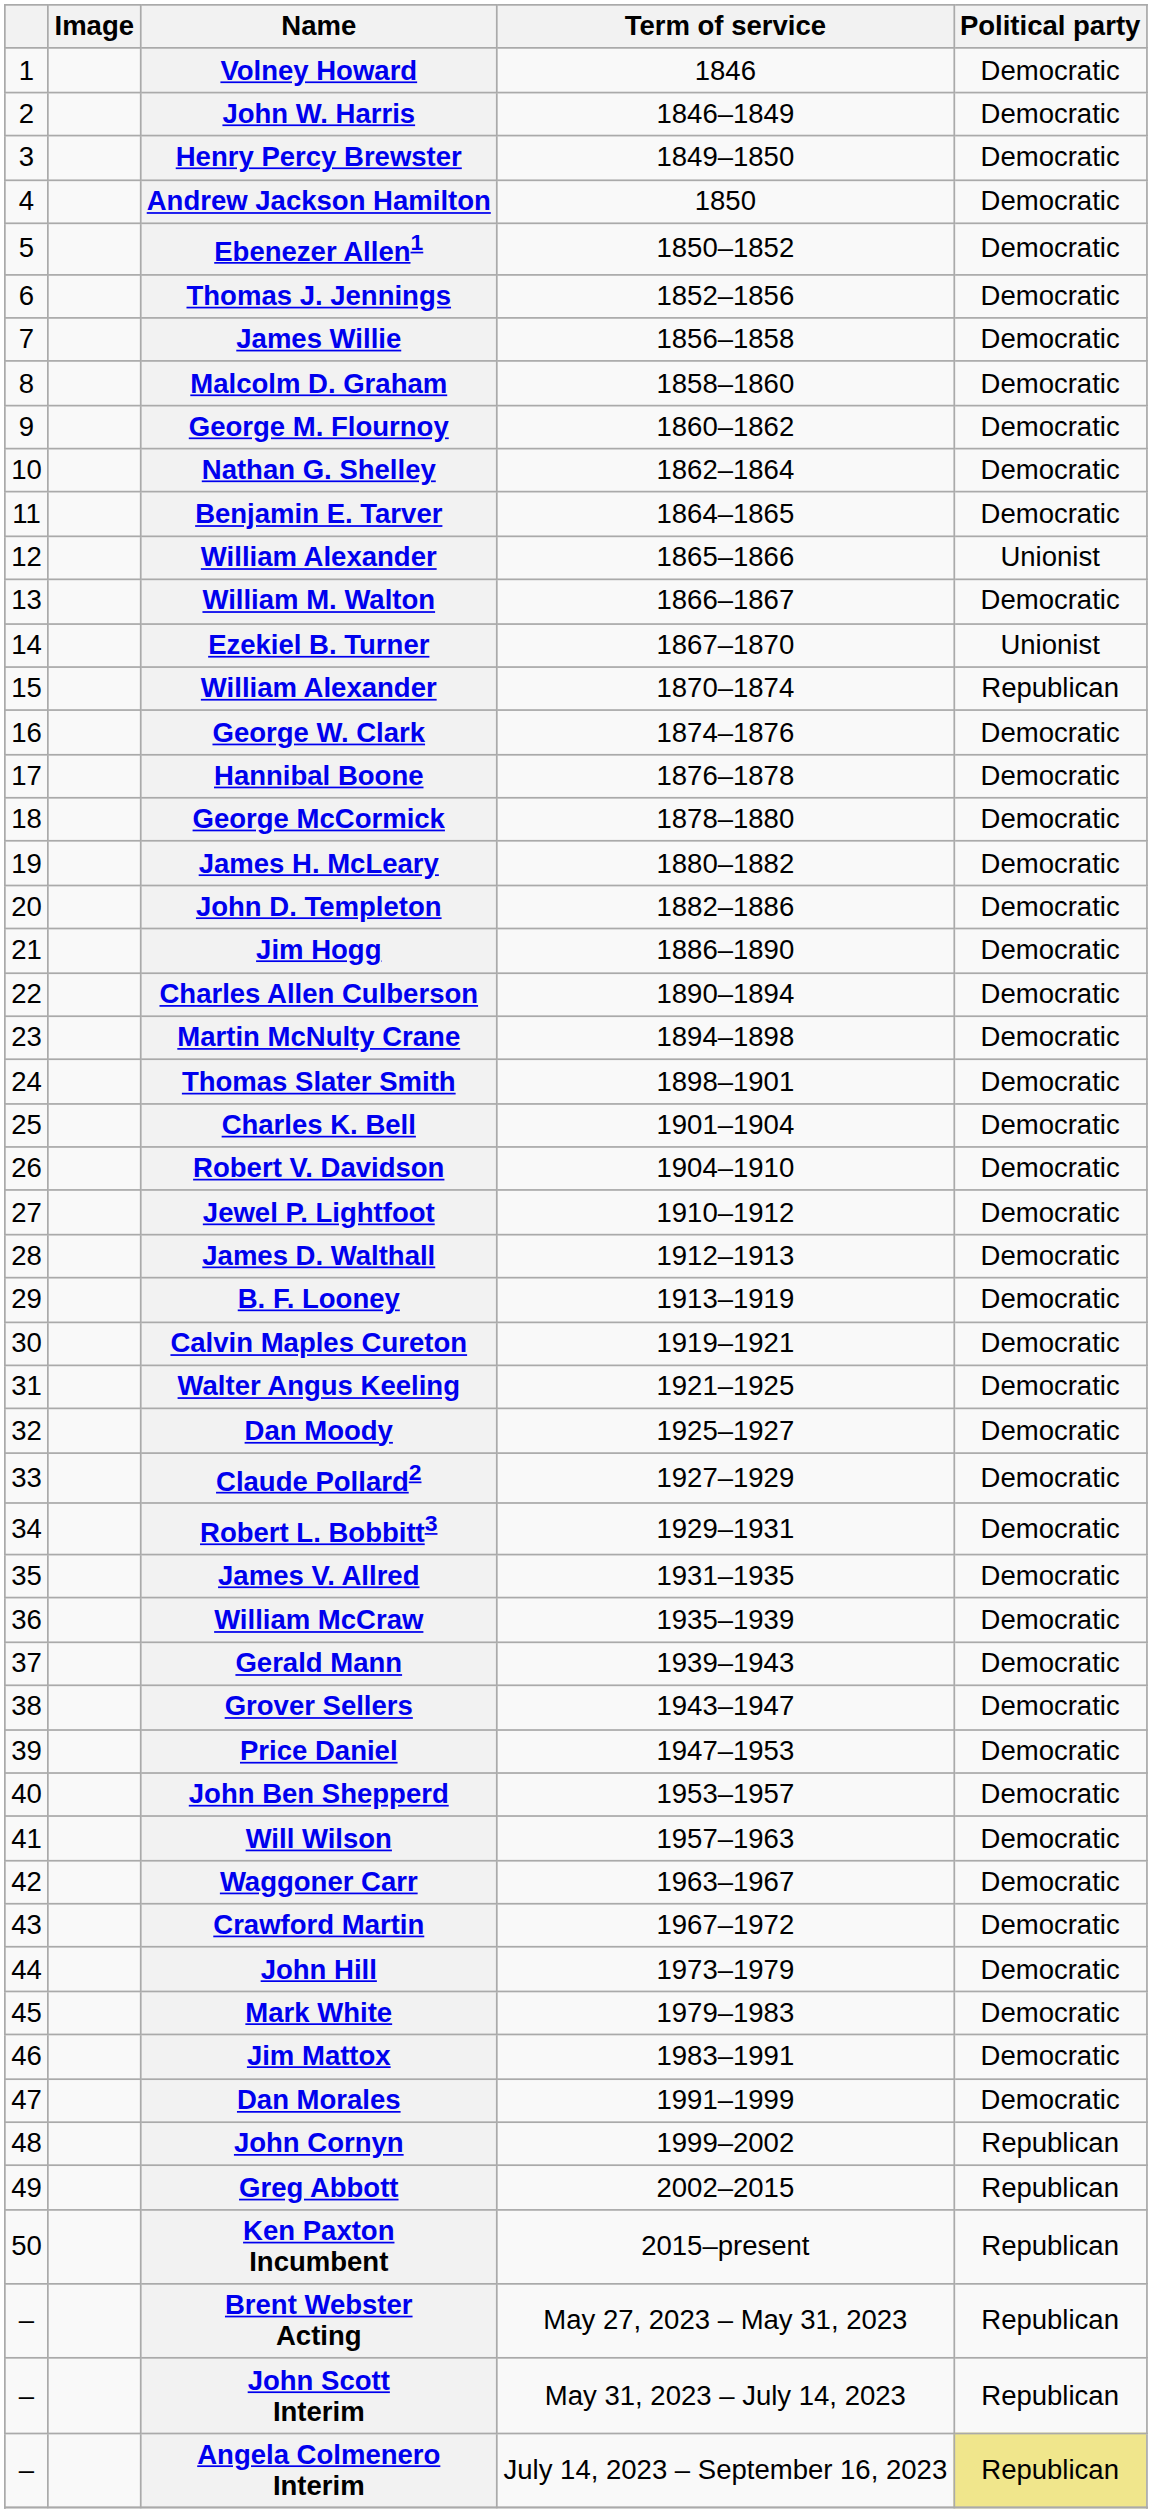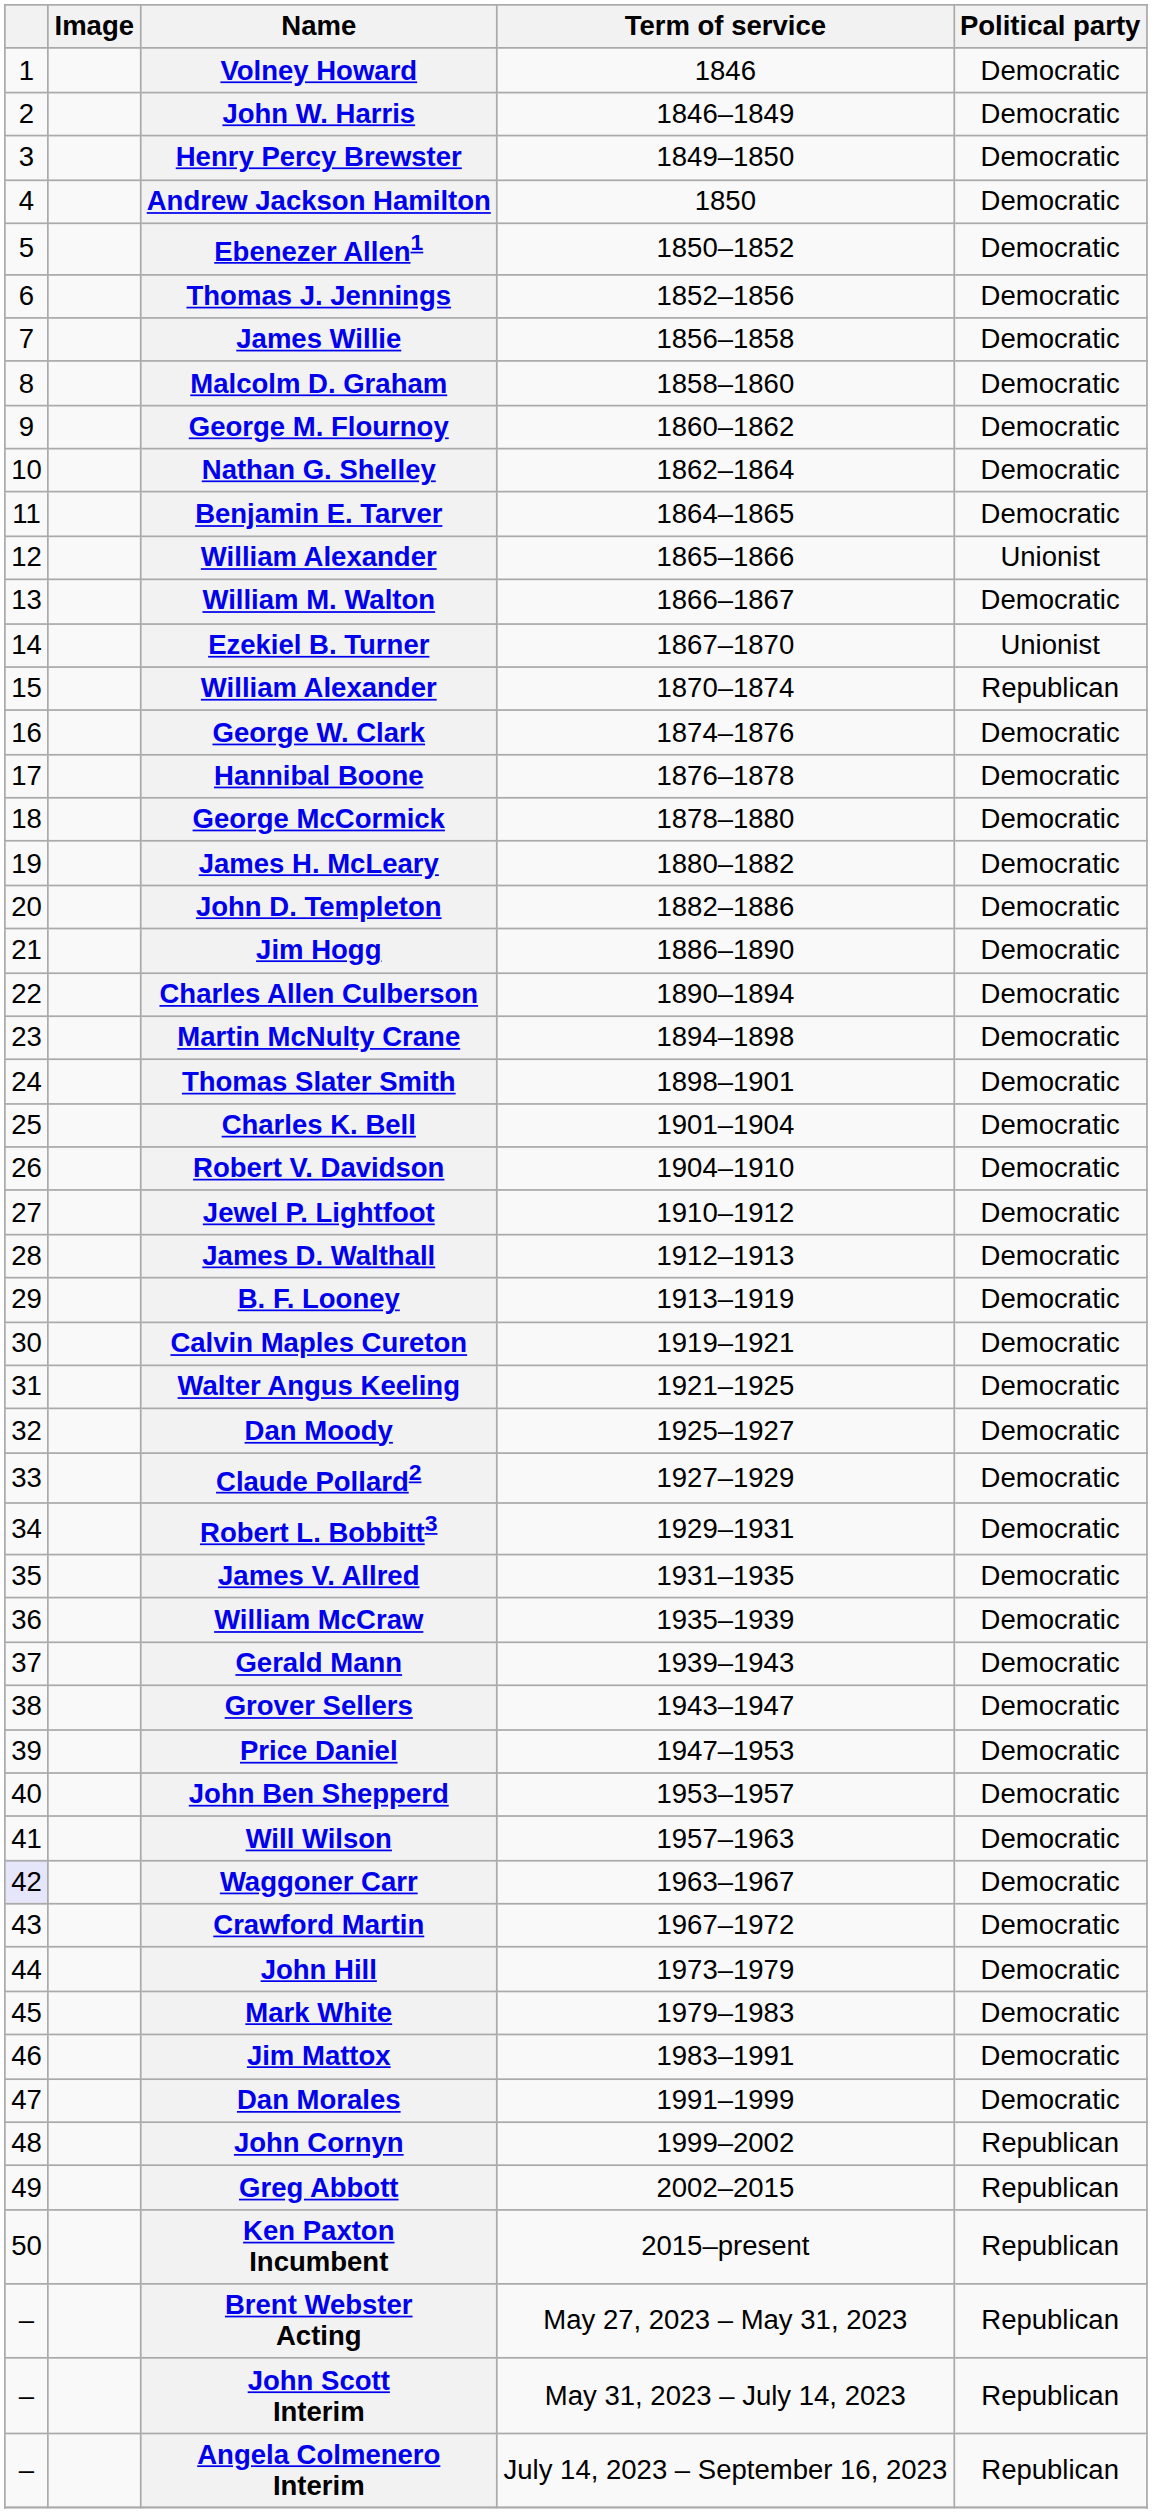(27, 1881) no background -> (27, 1881) lavender background
(1050, 2470) khaki background -> (1050, 2470) no background
